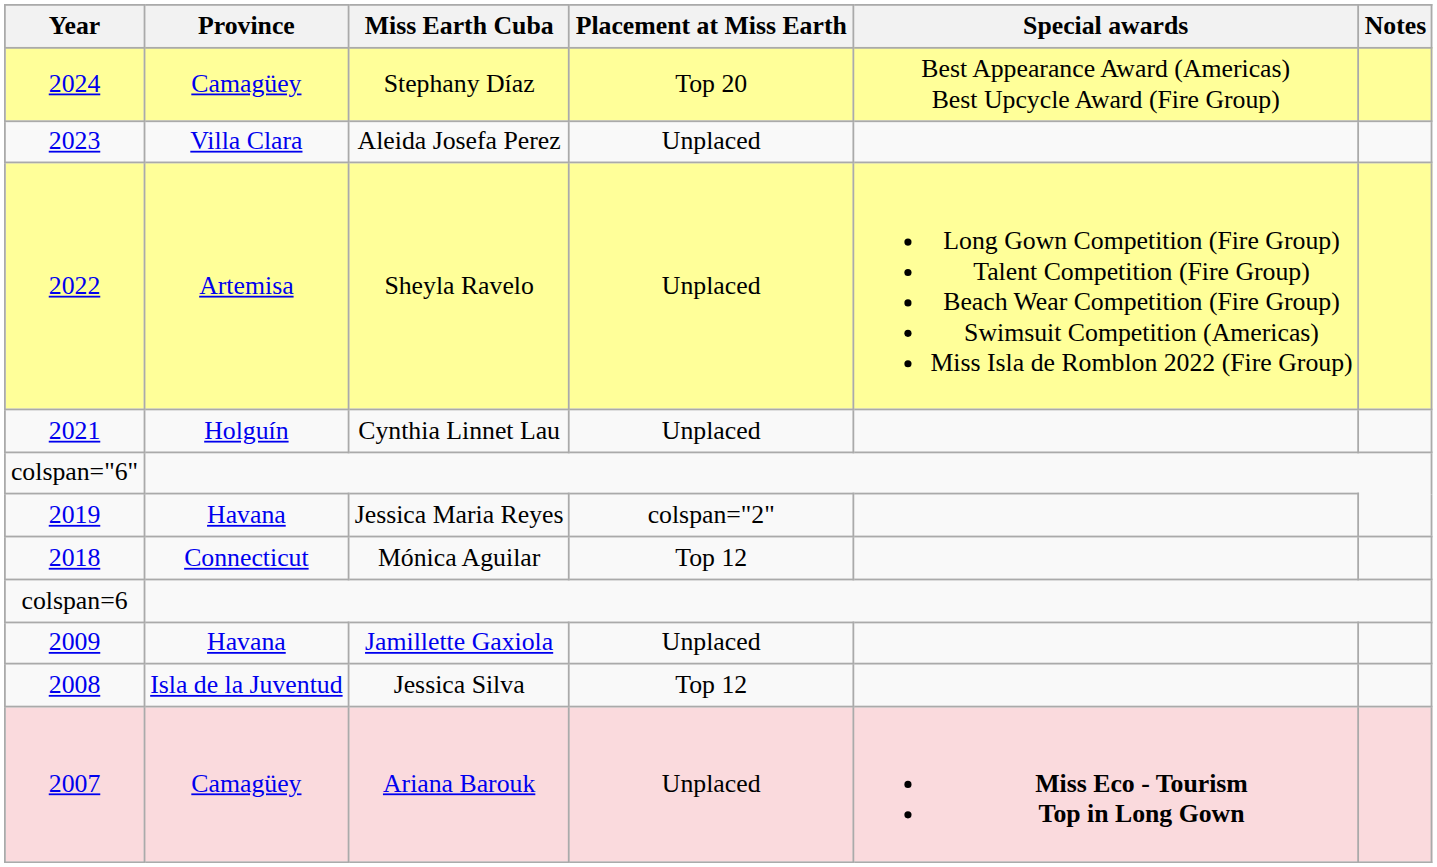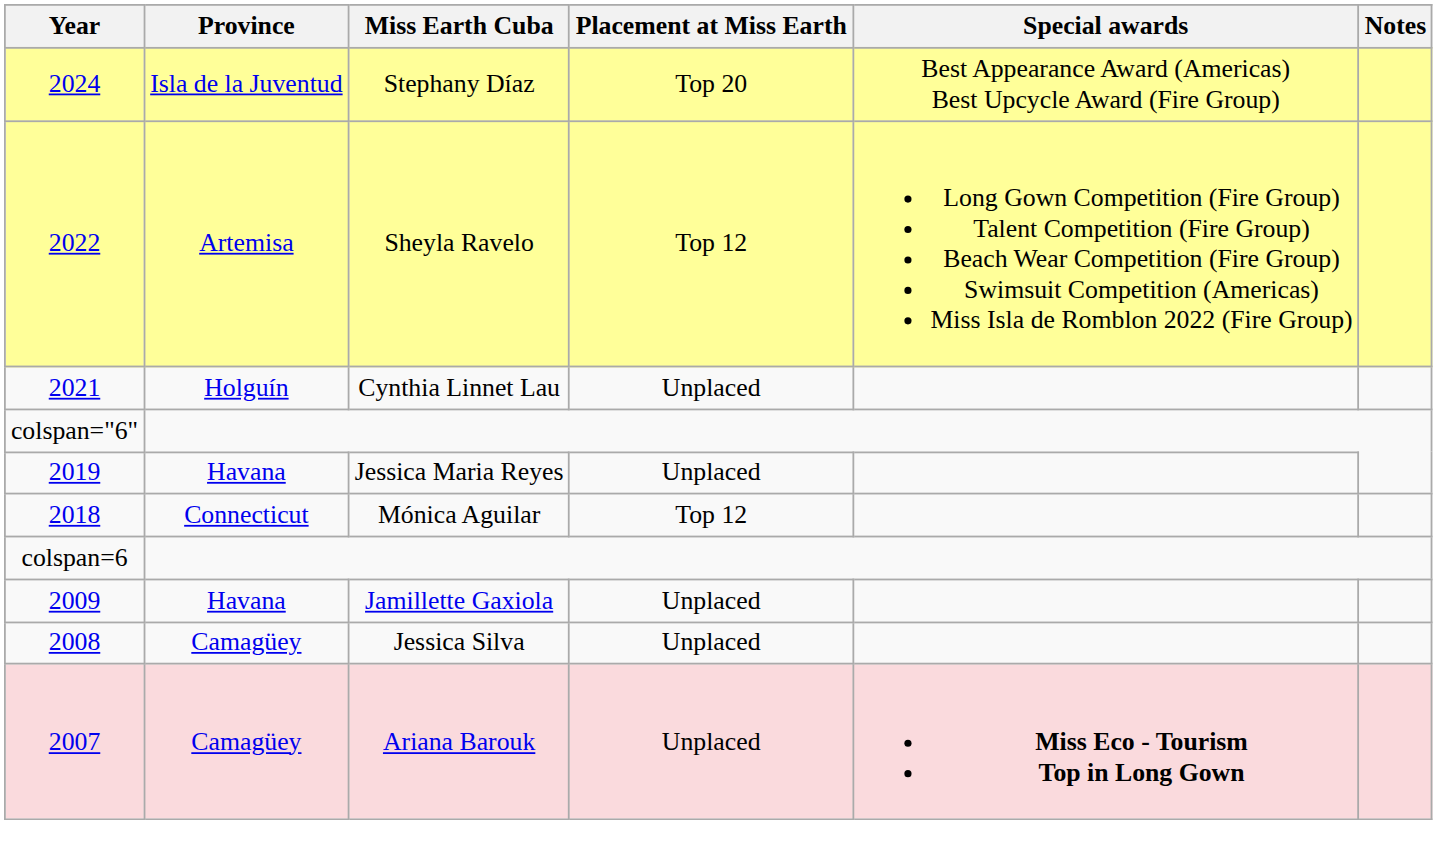(246, 83) Camagüey -> (246, 83) Isla de la Juventud
- row: (75, 141)
(711, 285) Unplaced -> (711, 243) Top 12
(711, 515) colspan="2" -> (711, 472) Unplaced
(246, 685) Isla de la Juventud -> (246, 642) Camagüey
(711, 685) Top 12 -> (711, 642) Unplaced
